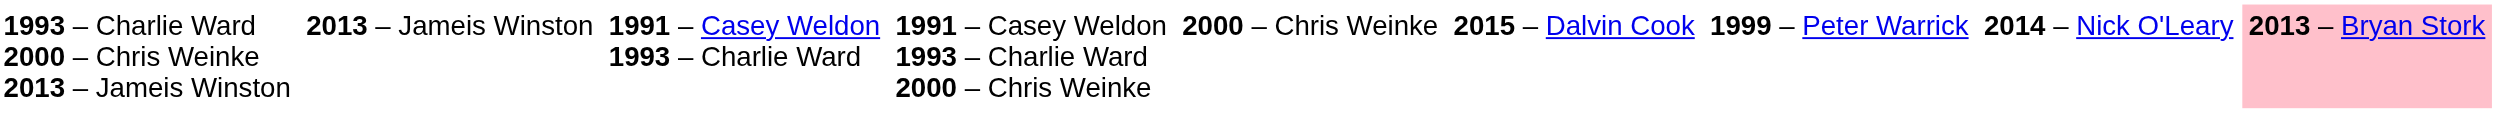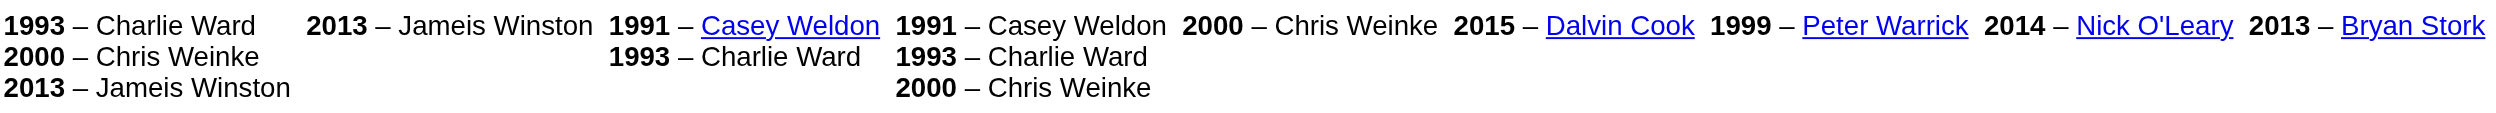(2367, 26) pink background -> (2367, 26) no background
